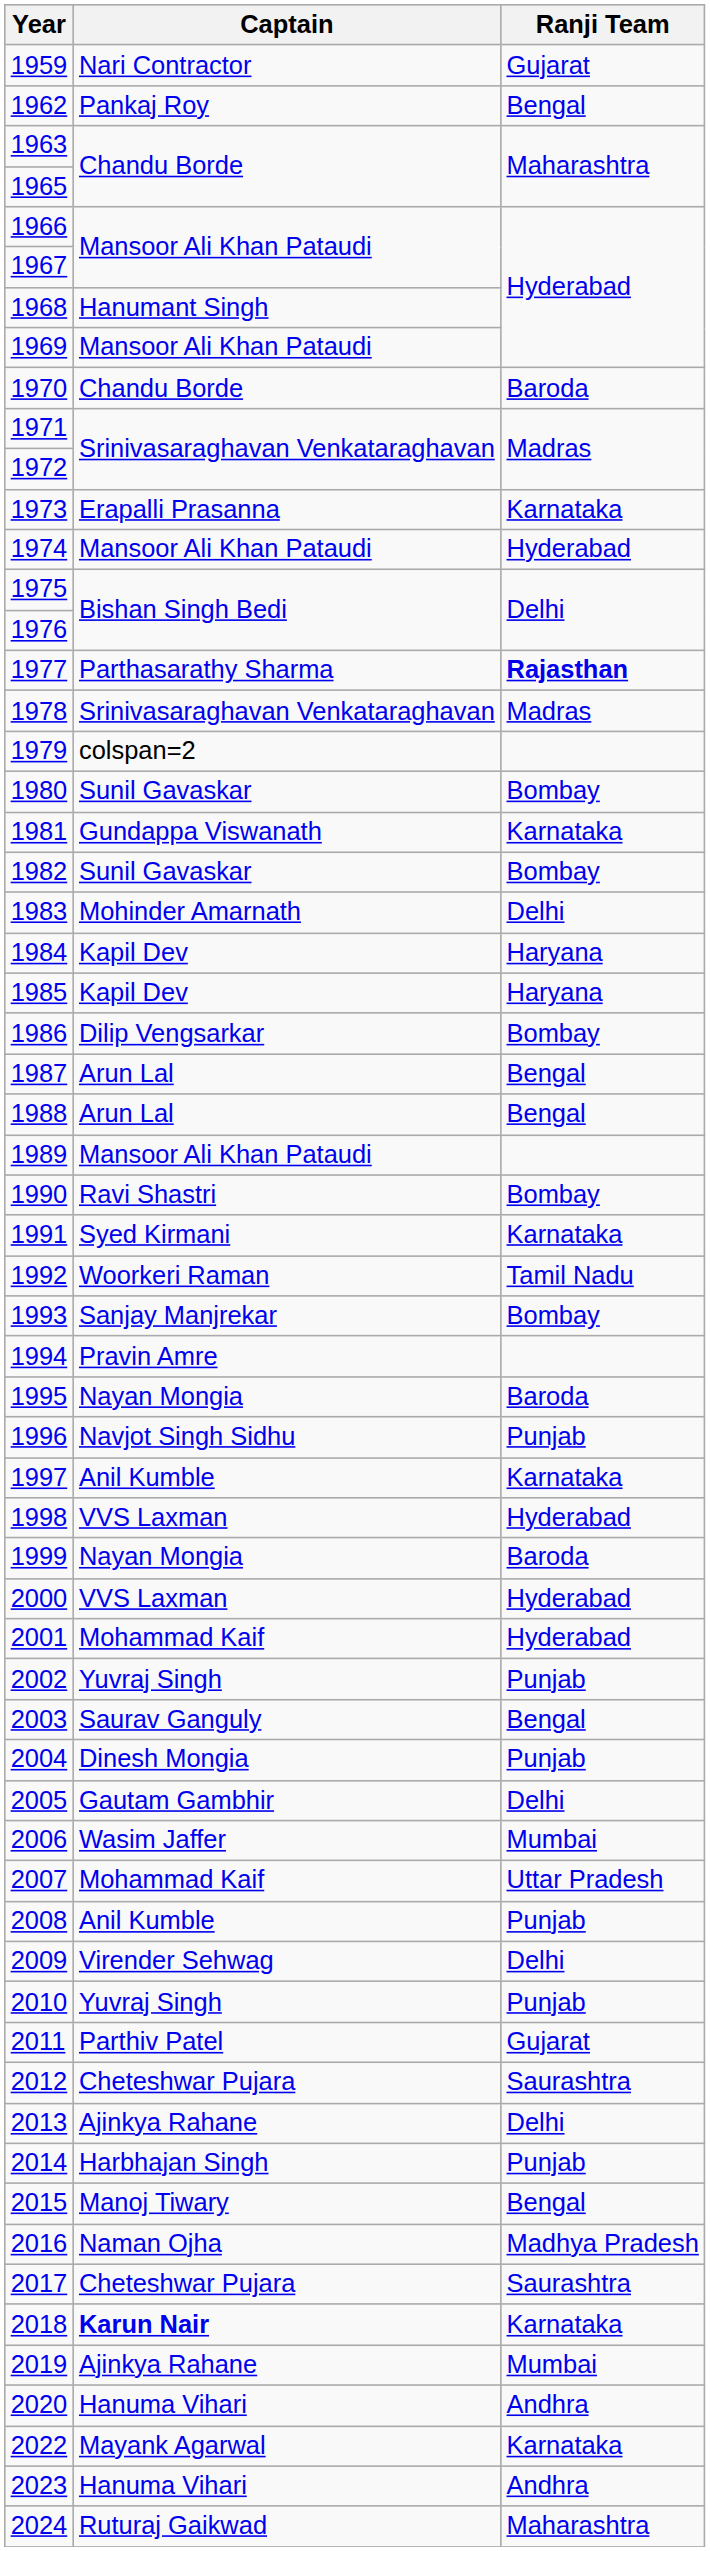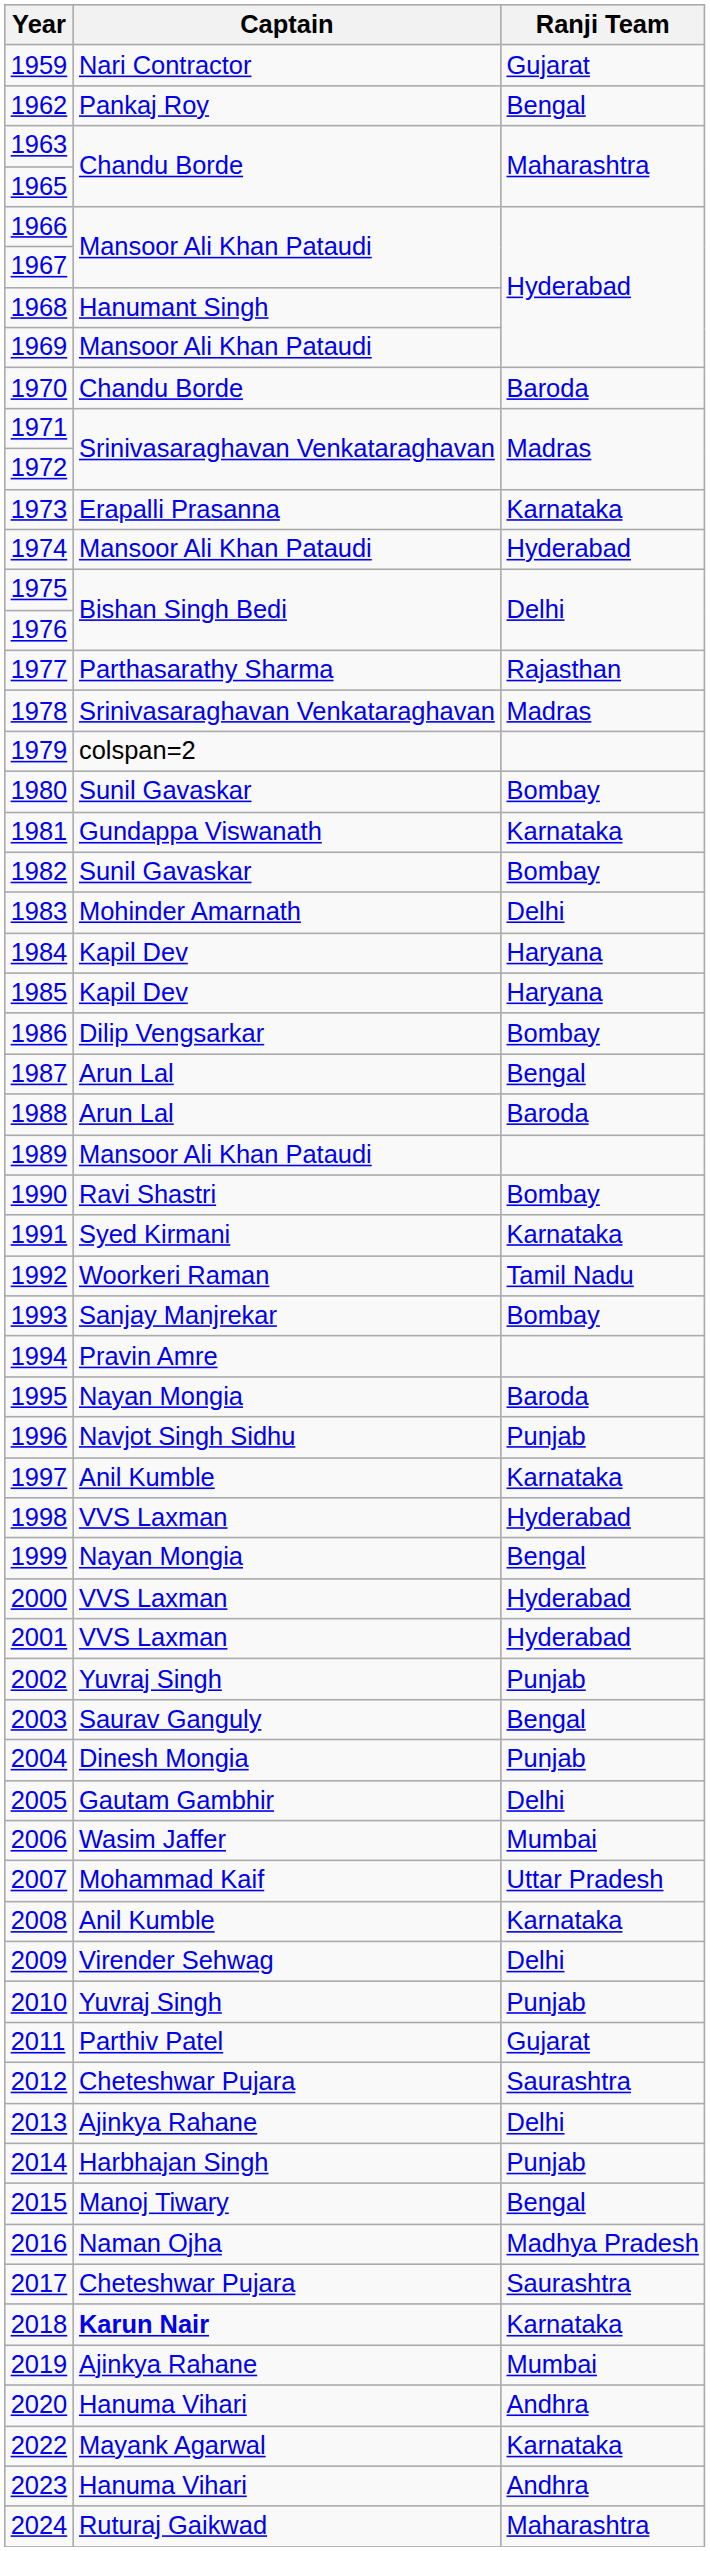(567, 670) bold -> (564, 670) normal
(546, 1114) Bengal -> (548, 1114) Baroda
(548, 1557) Baroda -> (546, 1557) Bengal
(172, 1638) Mohammad Kaif -> (153, 1638) VVS Laxman
(546, 1920) Punjab -> (564, 1920) Karnataka
